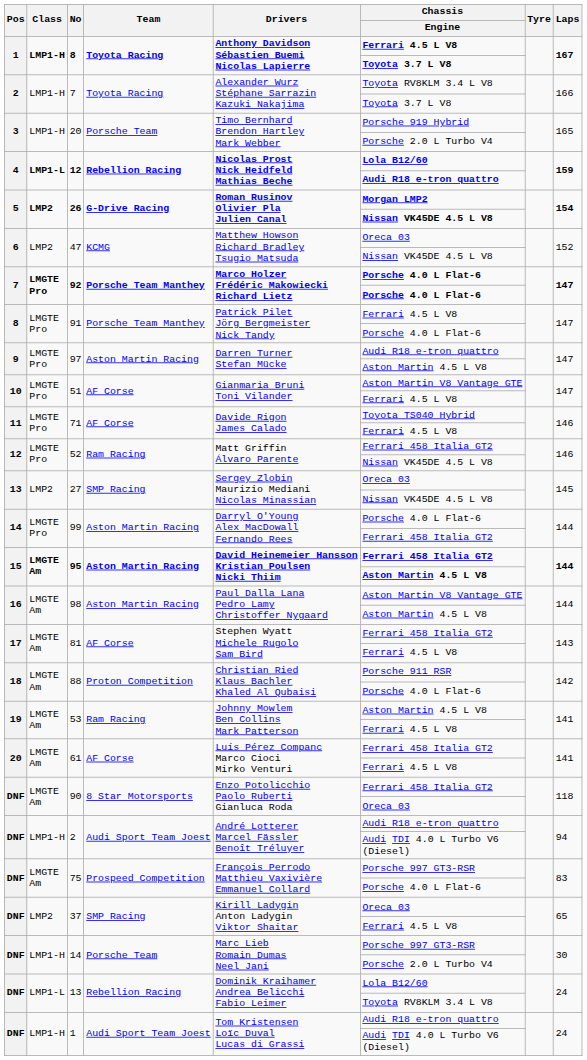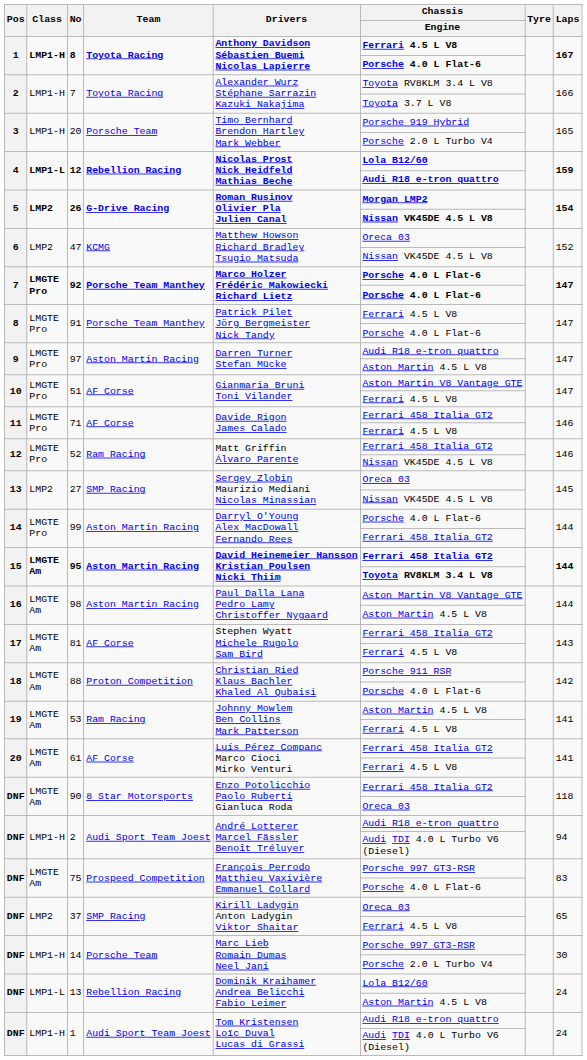(407, 65) Toyota 3.7 L V8 -> (422, 65) Porsche 4.0 L Flat-6
(419, 415) Toyota TS040 Hybrid -> (428, 415) Ferrari 458 Italia GT2
(425, 577) Aston Martin 4.5 L V8 -> (428, 577) Toyota RV8KLM 3.4 L V8
(428, 1003) Toyota RV8KLM 3.4 L V8 -> (425, 1003) Aston Martin 4.5 L V8
